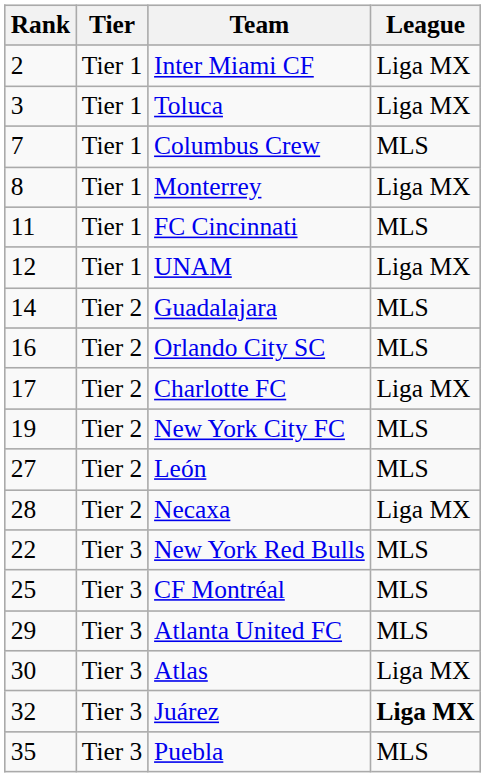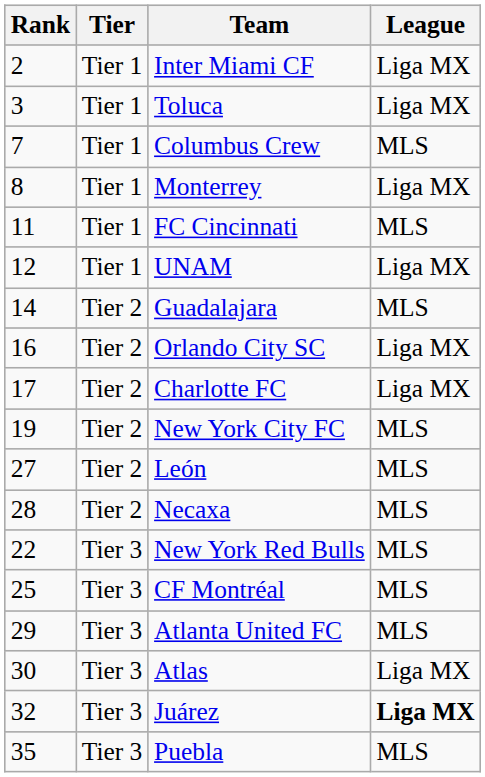(403, 347) MLS -> (423, 347) Liga MX
(423, 509) Liga MX -> (403, 509) MLS
